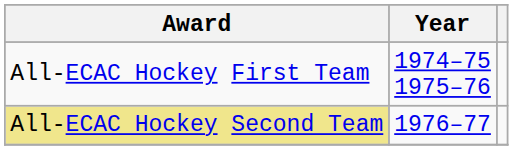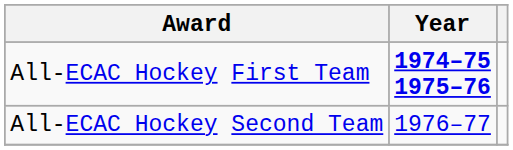(443, 74) normal -> (443, 74) bold
(197, 125) khaki background -> (197, 125) no background
